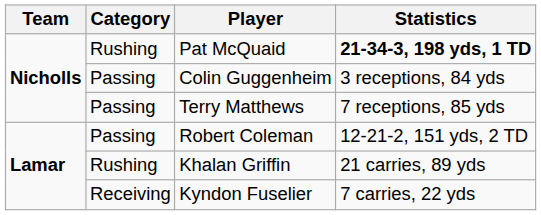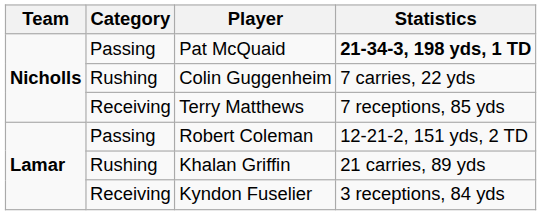(124, 48) Rushing -> (123, 48) Passing
(123, 77) Passing -> (124, 77) Rushing
(422, 77) 3 receptions, 84 yds -> (408, 77) 7 carries, 22 yds
(123, 107) Passing -> (130, 107) Receiving
(408, 194) 7 carries, 22 yds -> (422, 194) 3 receptions, 84 yds
